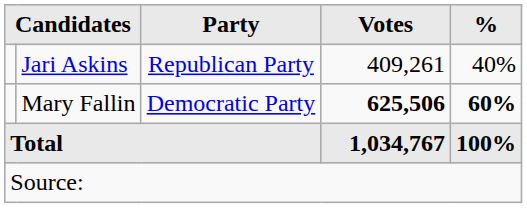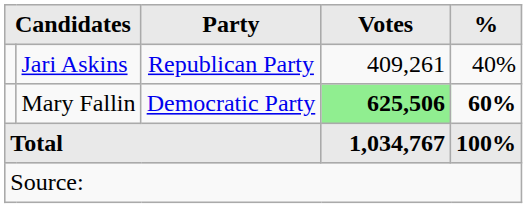(406, 103) no background -> (406, 103) lightgreen background
